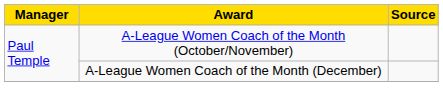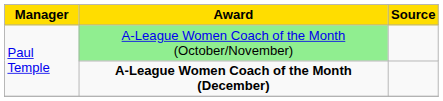(233, 43) no background -> (233, 43) lightgreen background
(233, 71) normal -> (233, 78) bold
